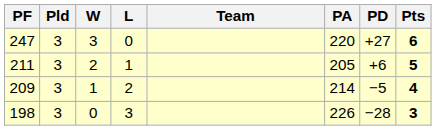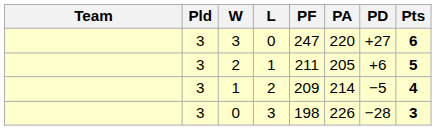columns swapped: (235, 16) <-> (22, 16)
